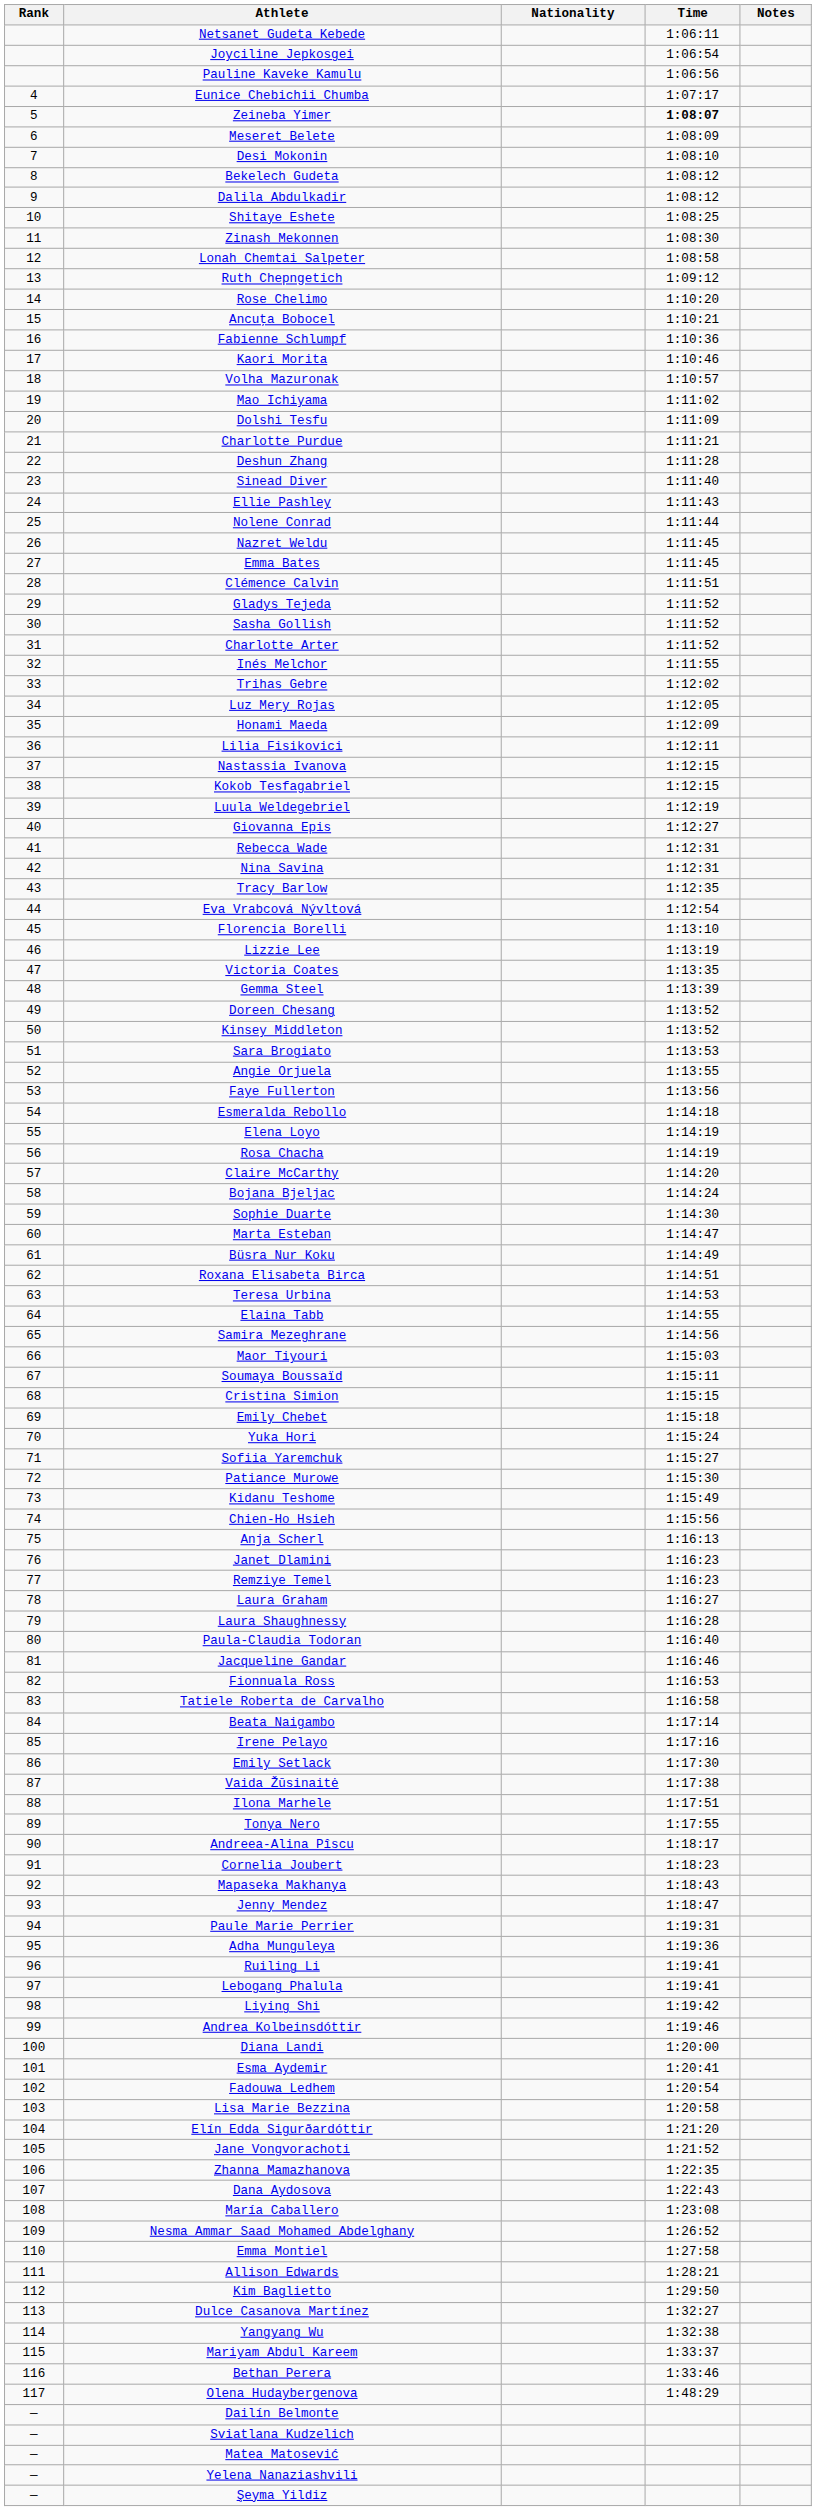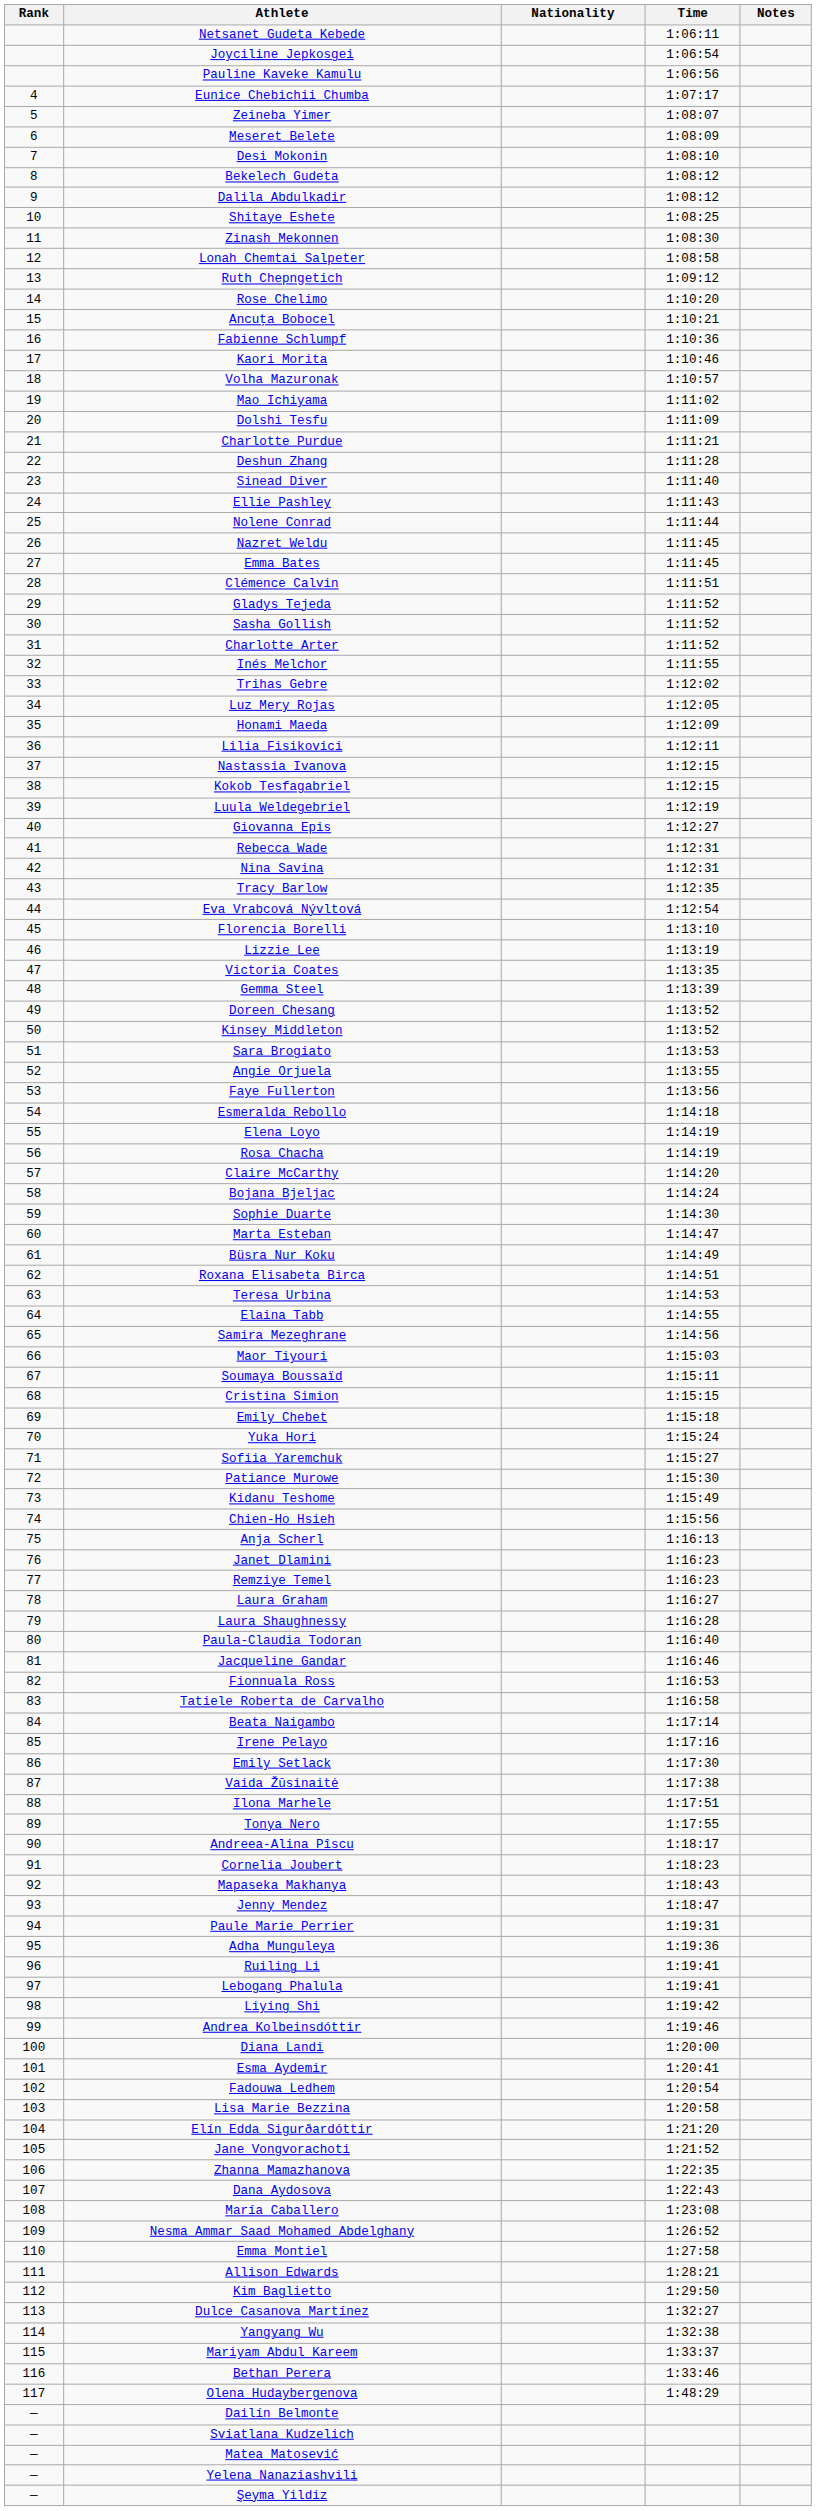(693, 117) bold -> (693, 117) normal
